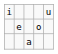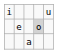(39, 27) no background -> (39, 27) lightgrey background
